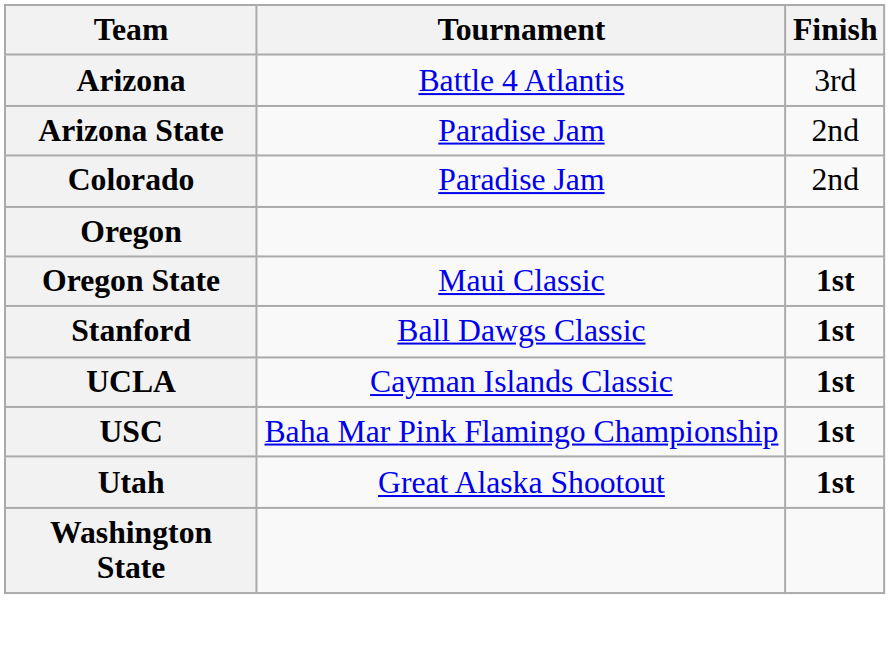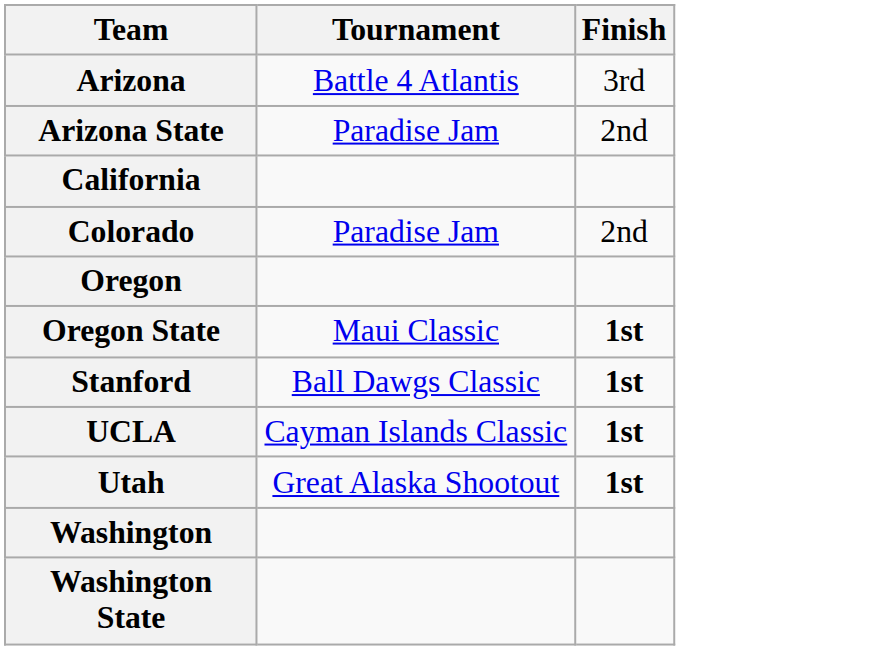+ row: (131, 180)
- row: (131, 431)
+ row: (131, 532)
